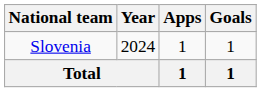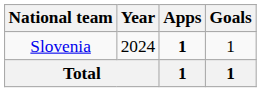(182, 45) normal -> (182, 45) bold
